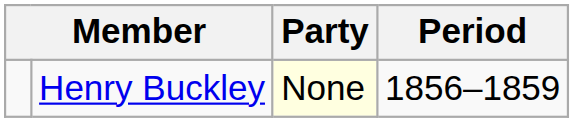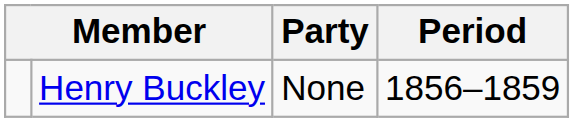(323, 87) lightyellow background -> (323, 87) no background
